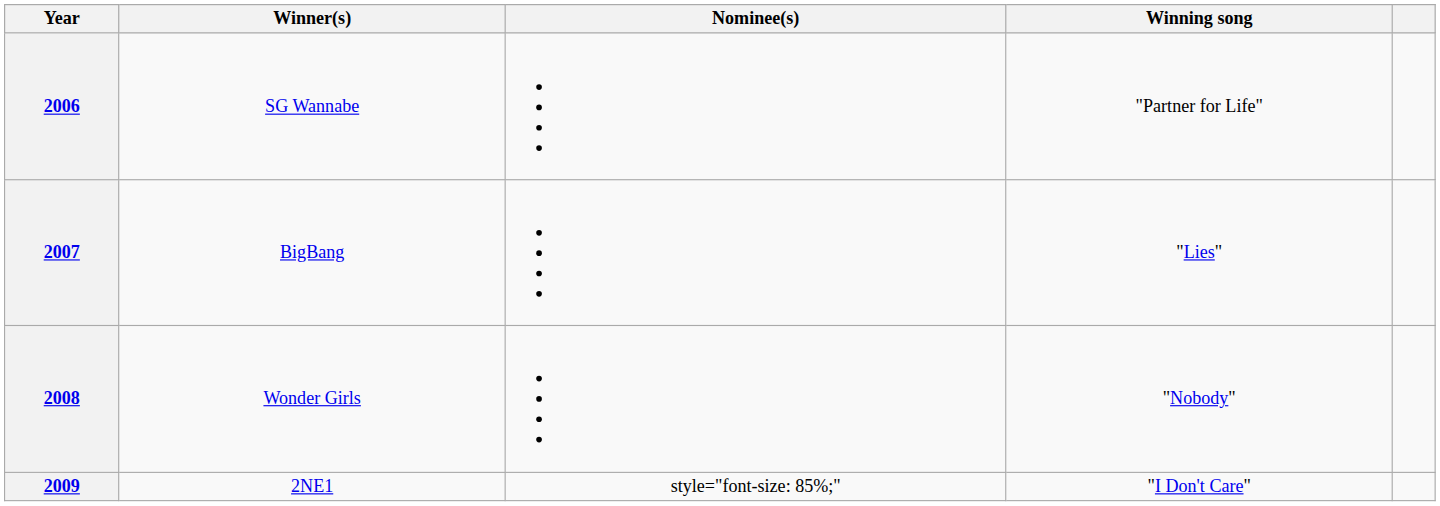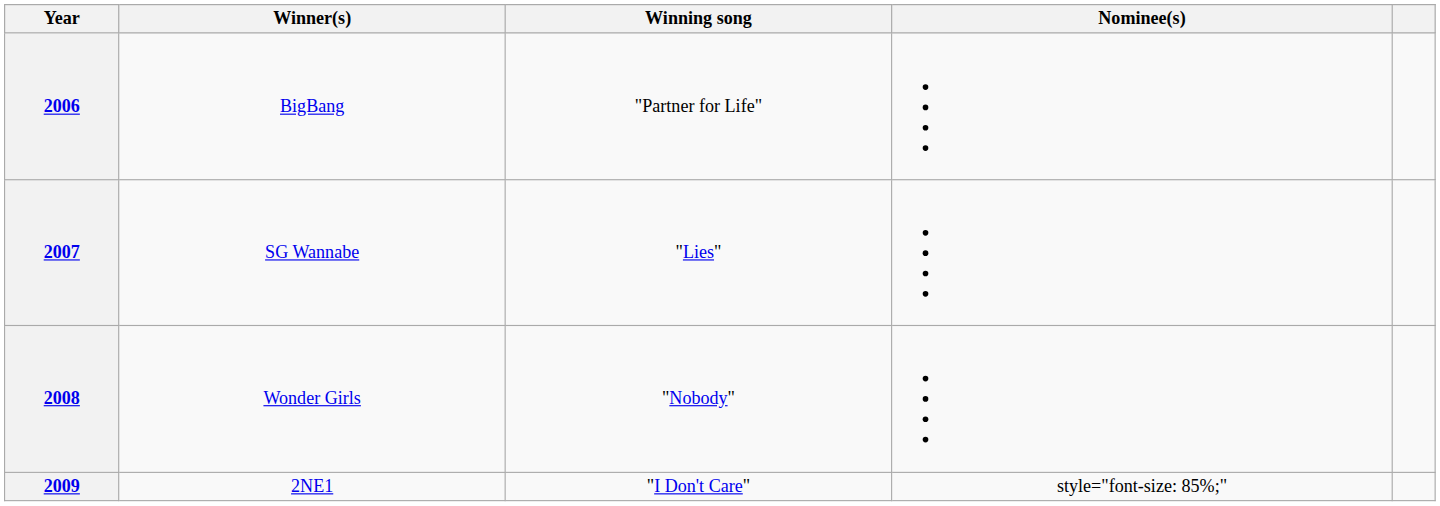columns swapped: (1199, 18) <-> (756, 18)
(312, 106) SG Wannabe -> (312, 106) BigBang
(312, 252) BigBang -> (312, 252) SG Wannabe
